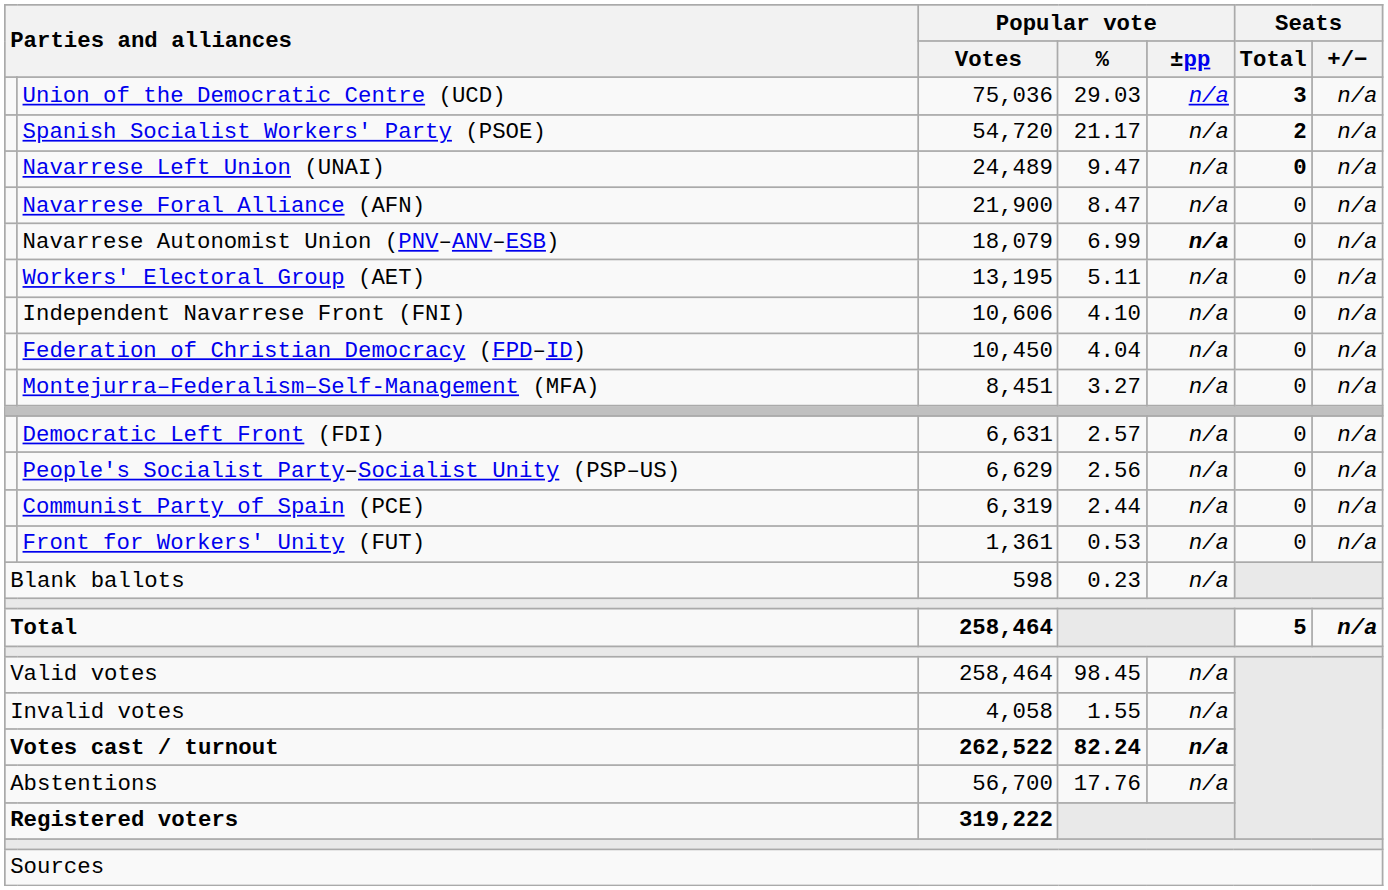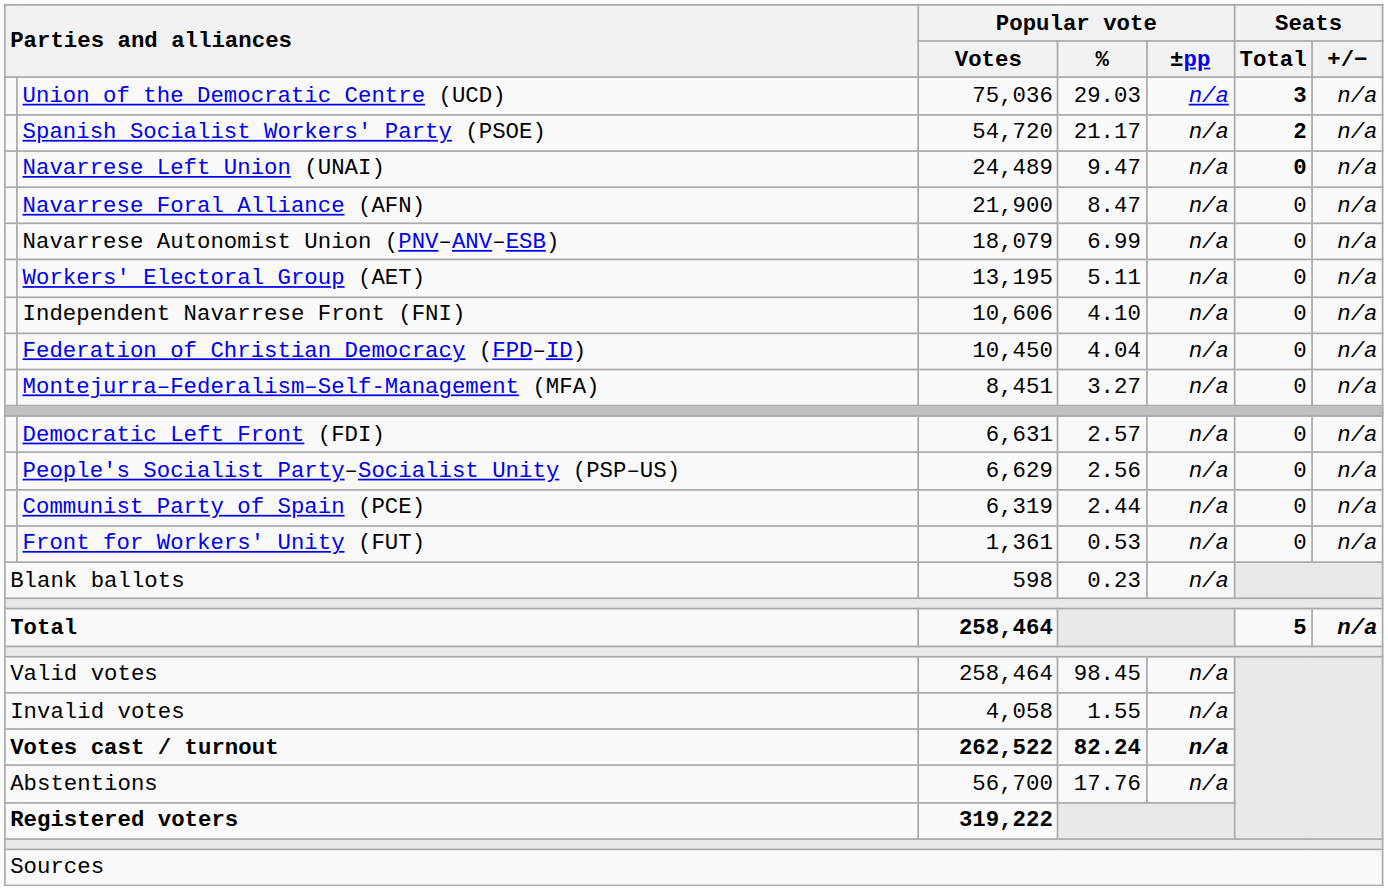(1209, 242) bold -> (1209, 242) normal
